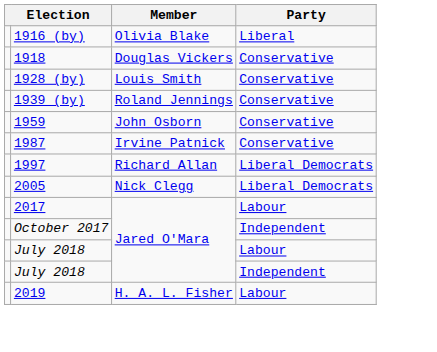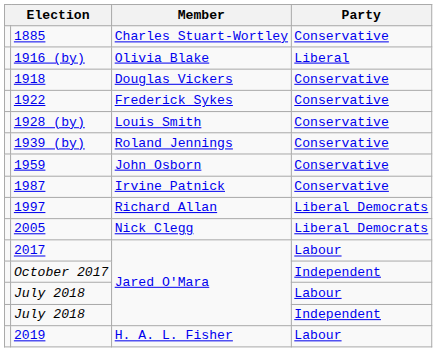+ row: (30, 37)
+ row: (30, 101)
